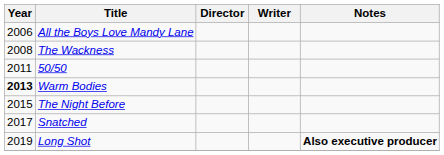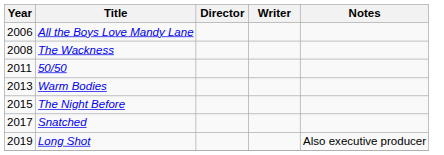(20, 86) bold -> (20, 86) normal
(370, 141) bold -> (365, 141) normal
